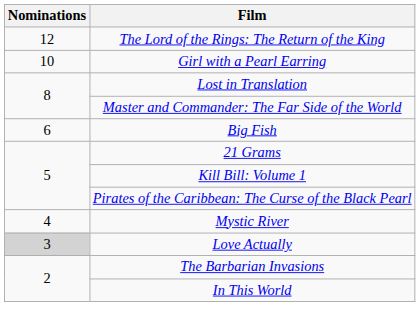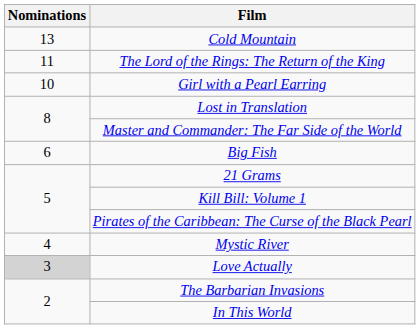+ row: (252, 38)
(47, 38) 12 -> (47, 61) 11
